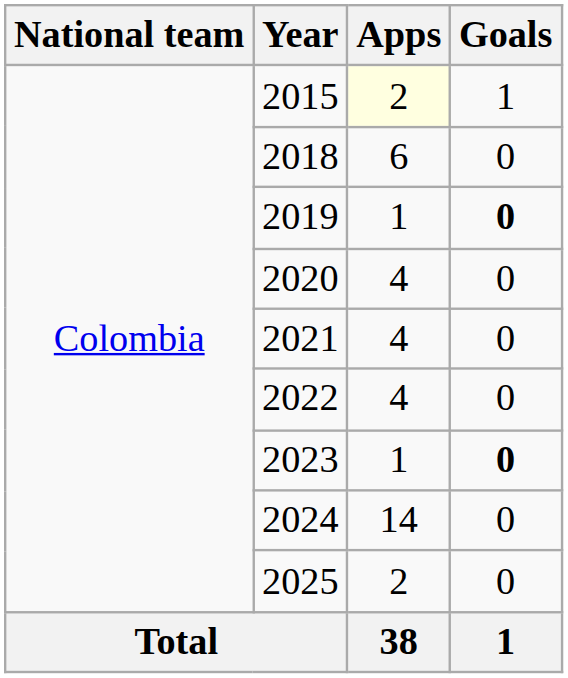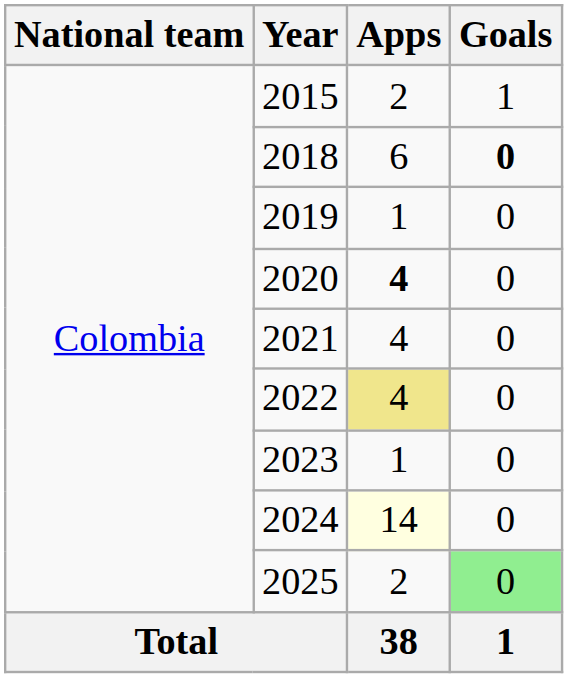(399, 95) lightyellow background -> (399, 95) no background
(506, 156) normal -> (506, 156) bold
(506, 216) bold -> (506, 216) normal
(399, 277) normal -> (399, 277) bold
(399, 398) no background -> (399, 398) khaki background
(506, 459) bold -> (506, 459) normal
(399, 519) no background -> (399, 519) lightyellow background
(506, 580) no background -> (506, 580) lightgreen background
